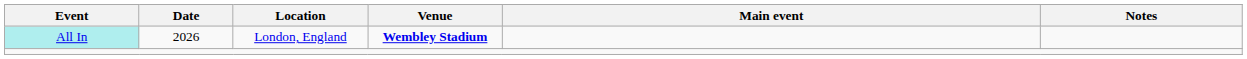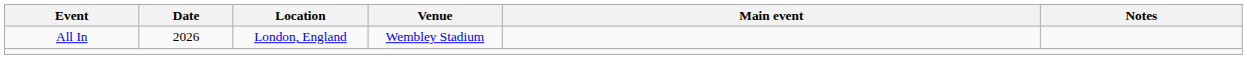(72, 37) paleturquoise background -> (72, 37) no background
(435, 37) bold -> (435, 37) normal
